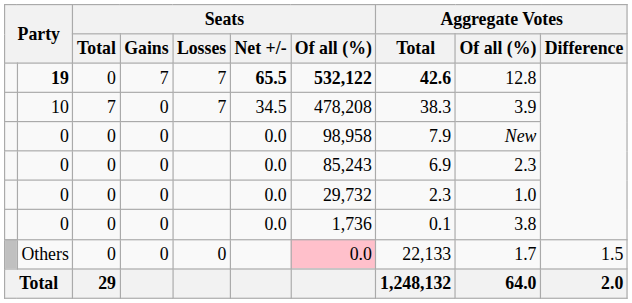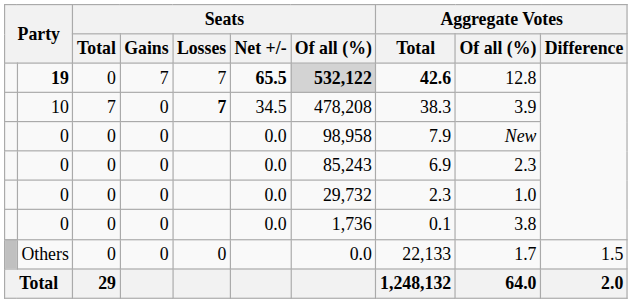(343, 77) no background -> (343, 77) lightgrey background
(222, 107) normal -> (222, 107) bold
(361, 253) pink background -> (361, 253) no background
